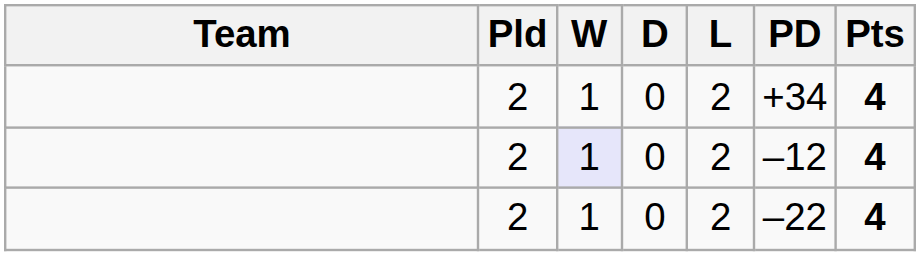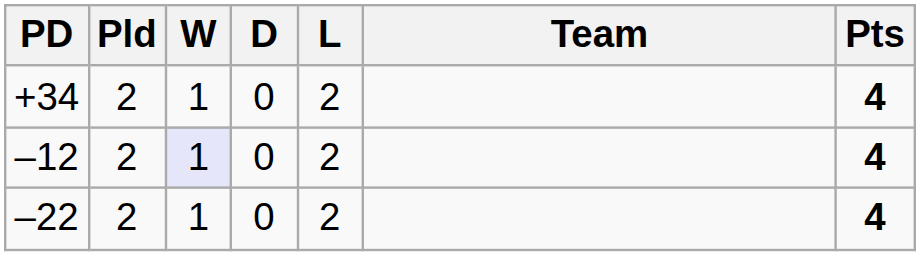columns swapped: (242, 34) <-> (795, 34)
